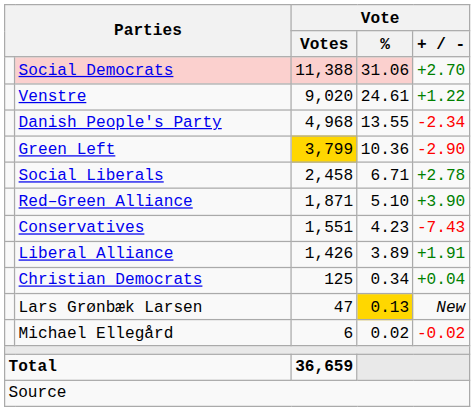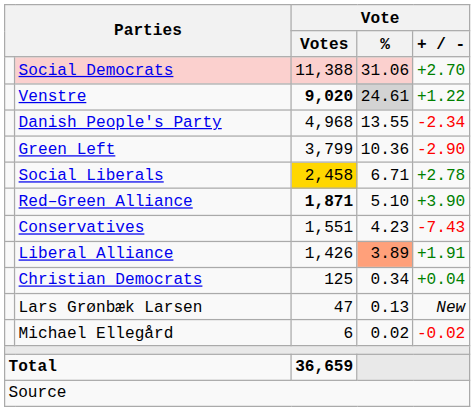(329, 97) normal -> (329, 97) bold
(385, 97) no background -> (385, 97) lightgrey background
(329, 149) gold background -> (329, 149) no background
(329, 175) no background -> (329, 175) gold background
(329, 202) normal -> (329, 202) bold
(390, 254) no background -> (390, 254) lightsalmon background
(390, 307) gold background -> (390, 307) no background
